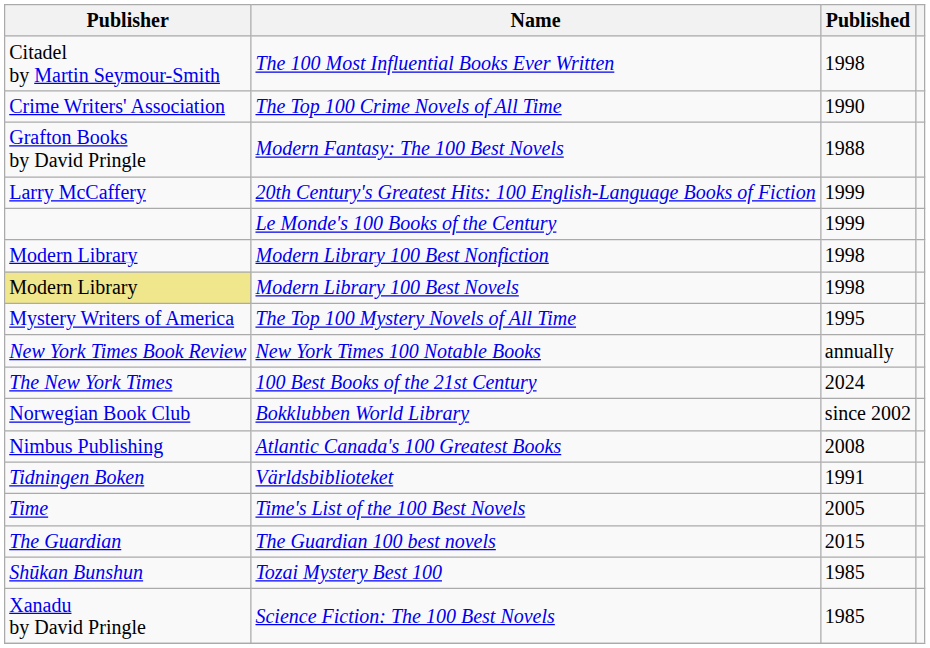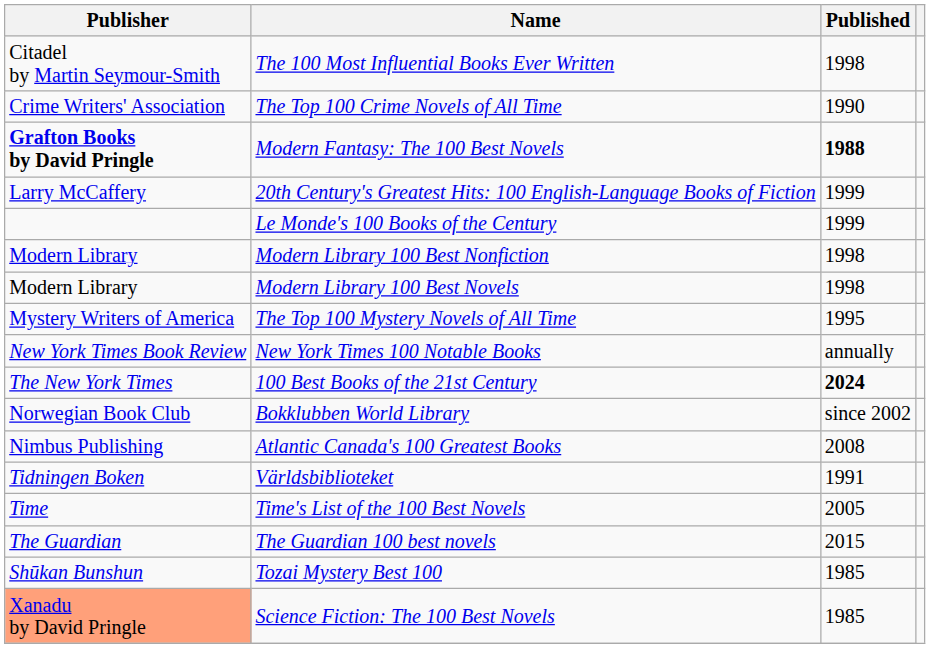(78, 149) normal -> (81, 149) bold
(845, 149) normal -> (845, 149) bold
(73, 287) khaki background -> (73, 287) no background
(845, 382) normal -> (845, 382) bold
(78, 615) no background -> (78, 615) lightsalmon background
